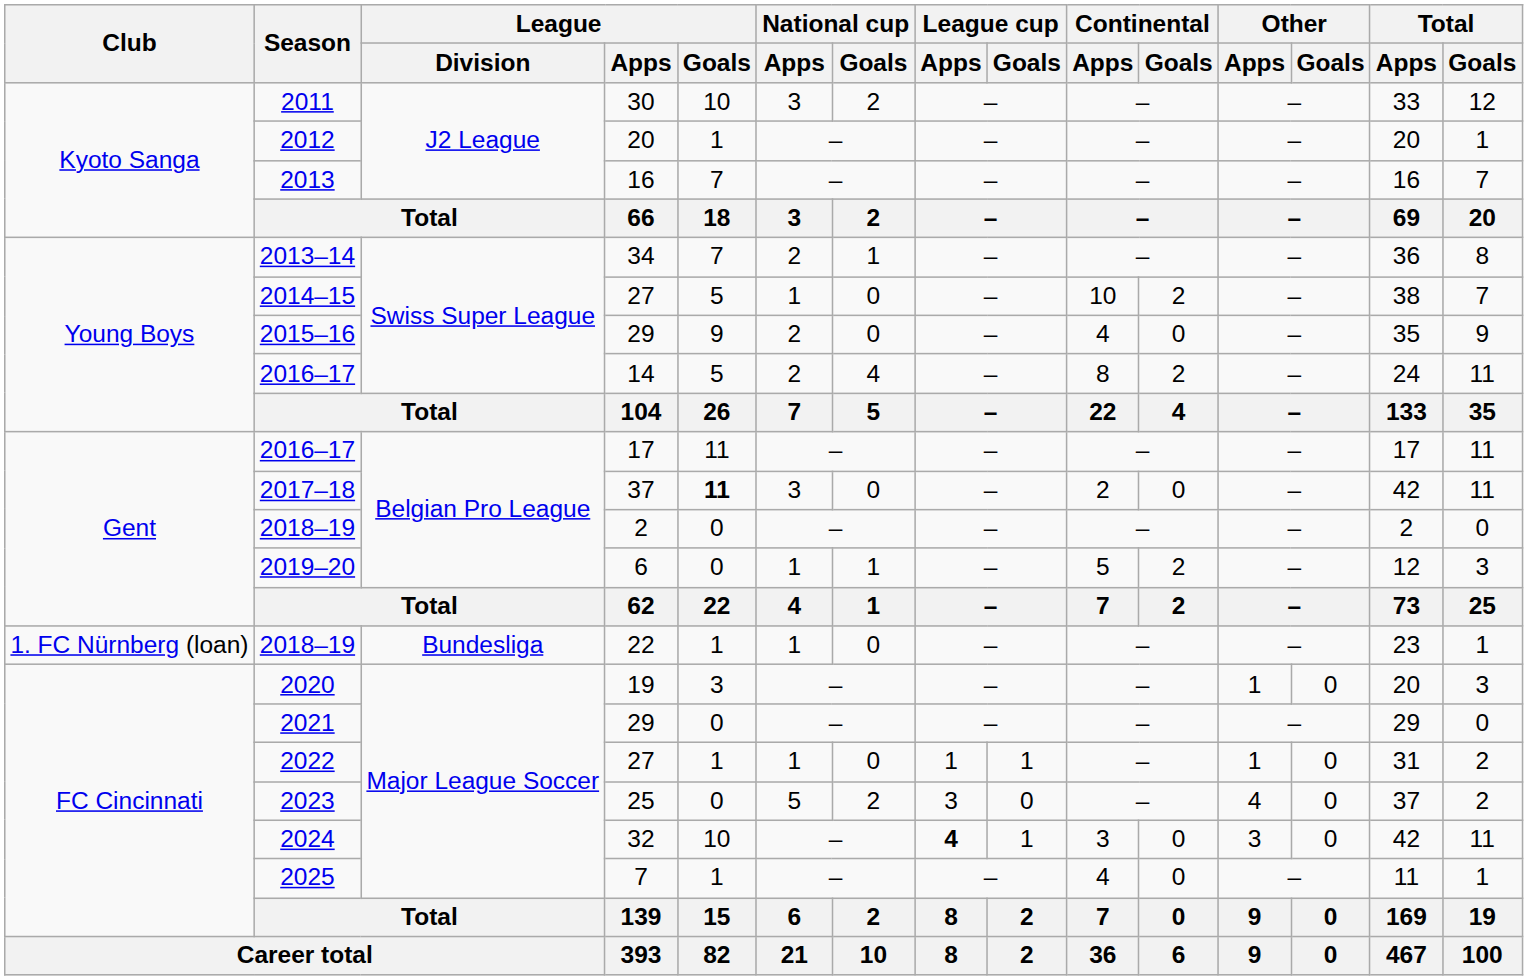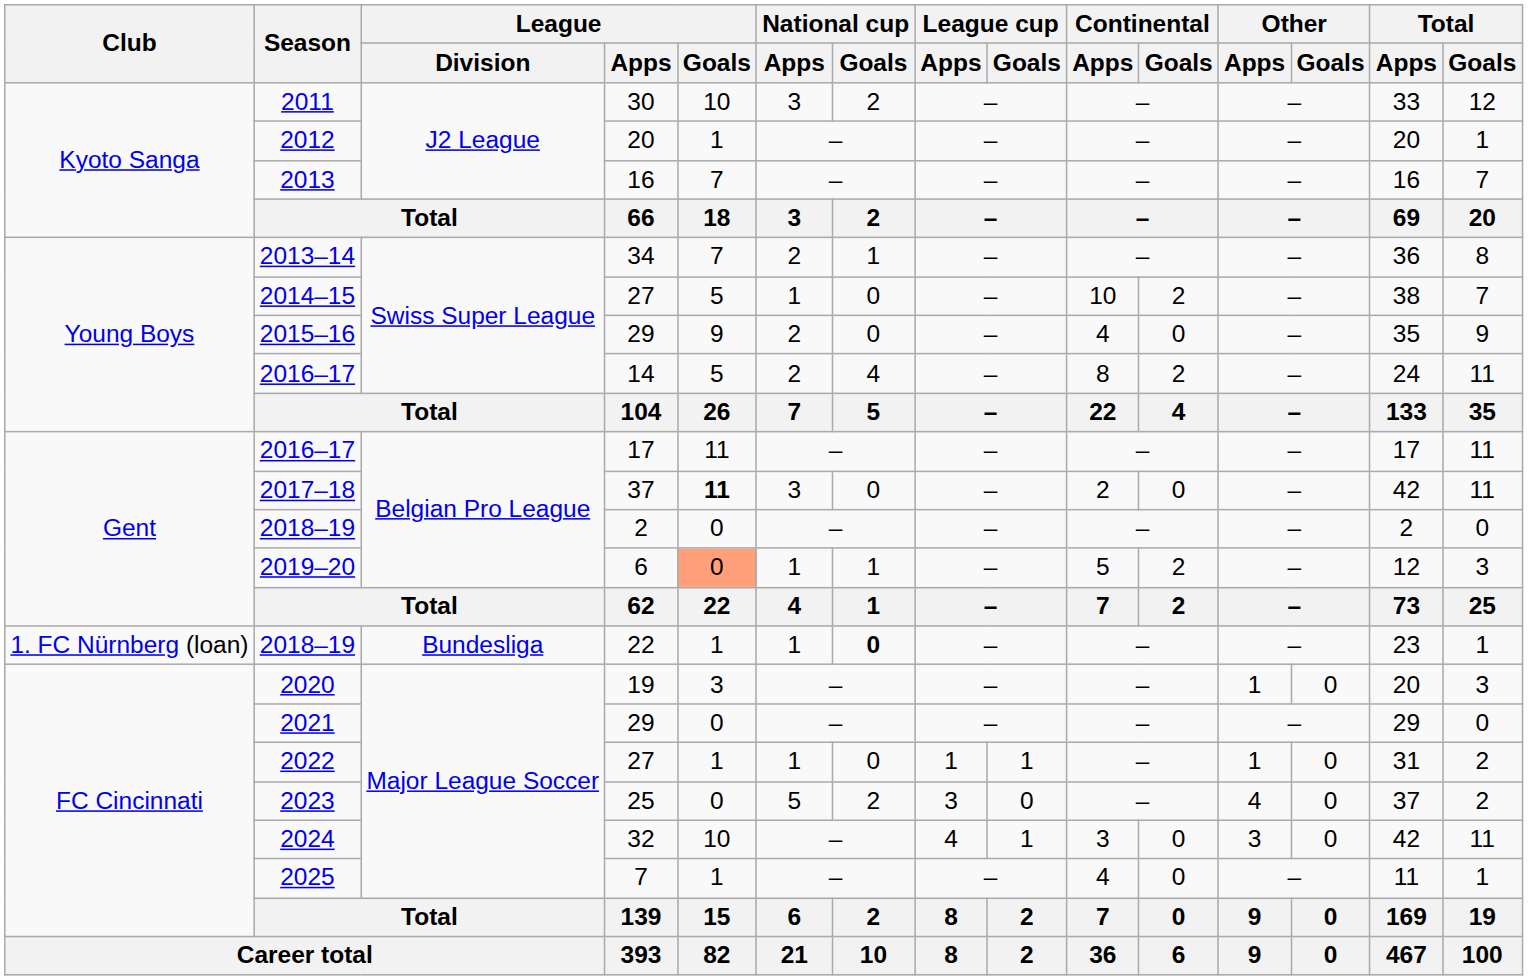(717, 567) no background -> (717, 567) lightsalmon background
(873, 645) normal -> (873, 645) bold
(951, 839) bold -> (951, 839) normal
